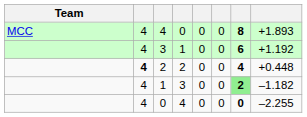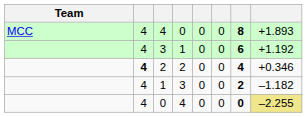(276, 67) +0.448 -> (276, 67) +0.346
(241, 85) lightgreen background -> (241, 85) no background
(276, 103) no background -> (276, 103) khaki background
